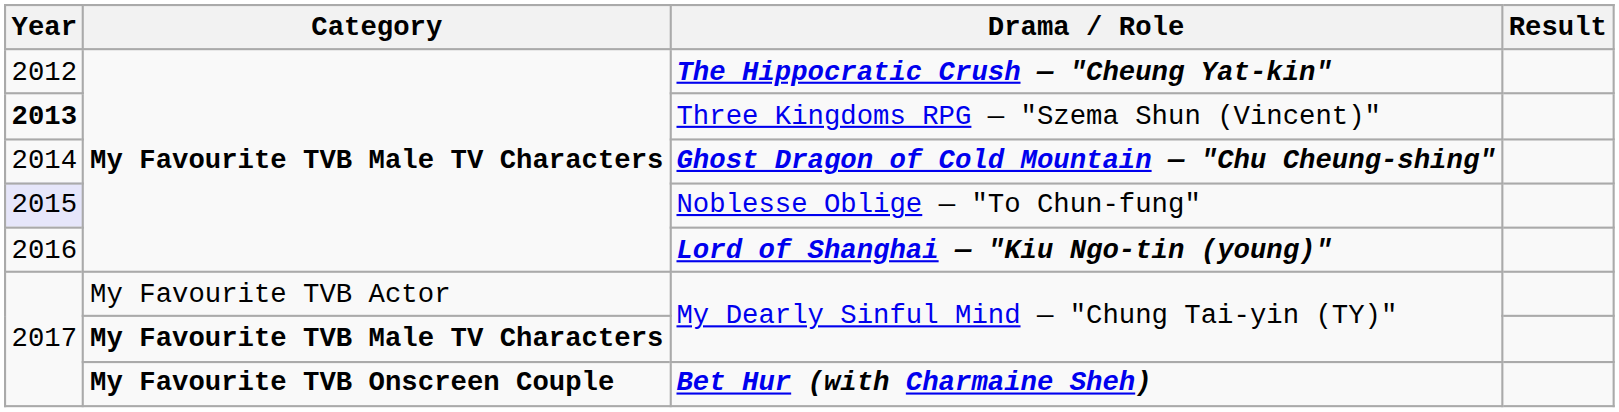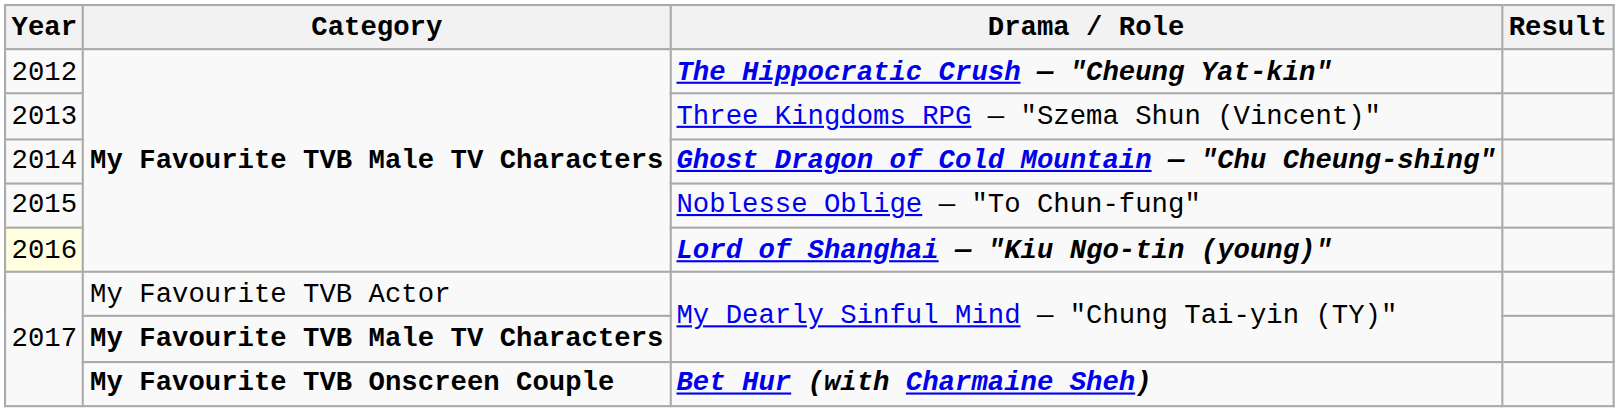(44, 116) bold -> (44, 116) normal
(44, 205) lavender background -> (44, 205) no background
(44, 250) no background -> (44, 250) lightyellow background
